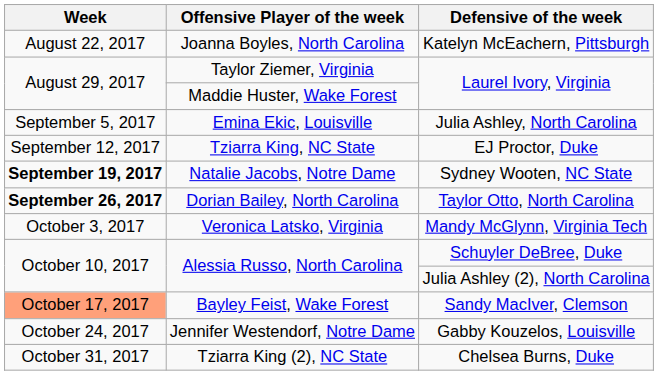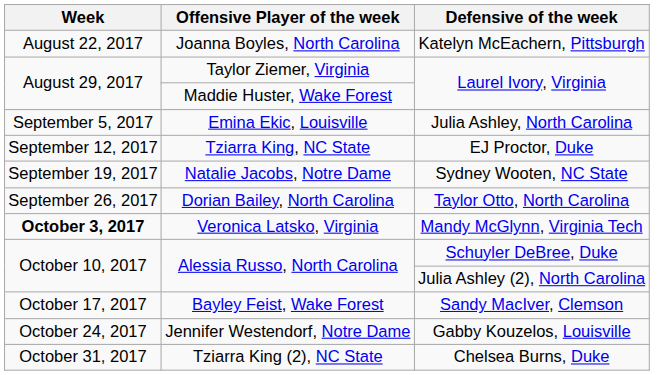(85, 174) bold -> (83, 174) normal
(85, 200) bold -> (83, 200) normal
(85, 226) normal -> (83, 226) bold
(85, 305) lightsalmon background -> (83, 305) no background
